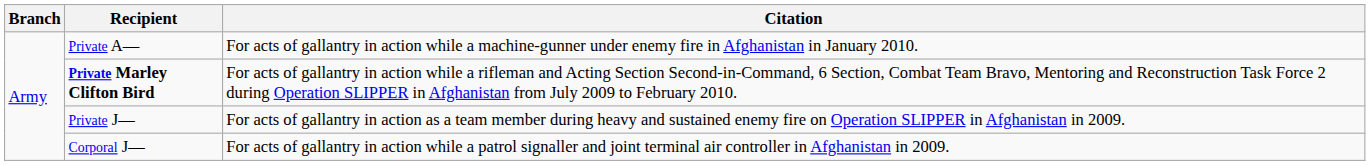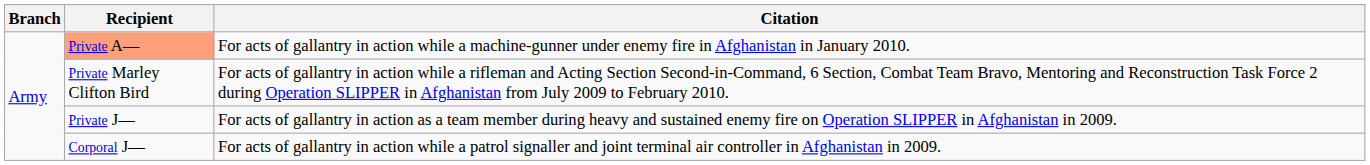(104, 45) no background -> (104, 45) lightsalmon background
(118, 82) bold -> (114, 82) normal
